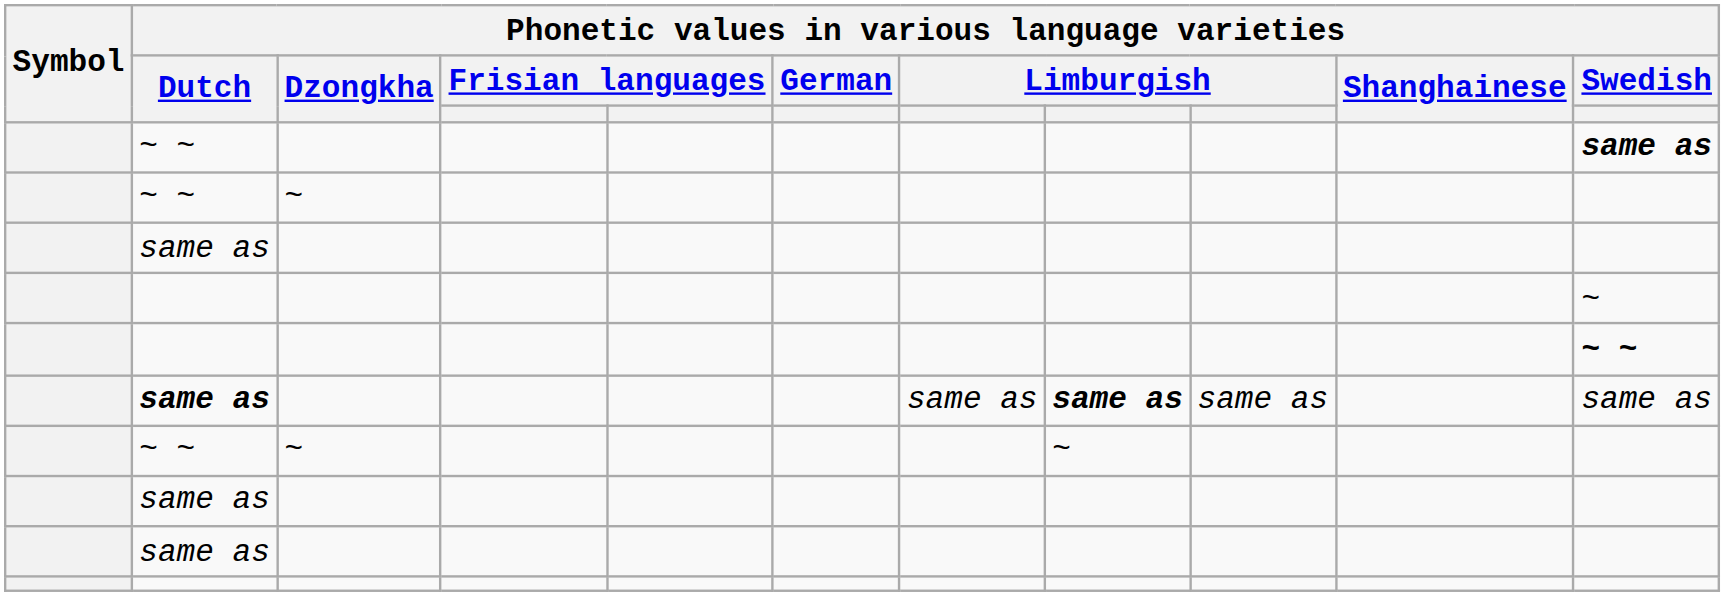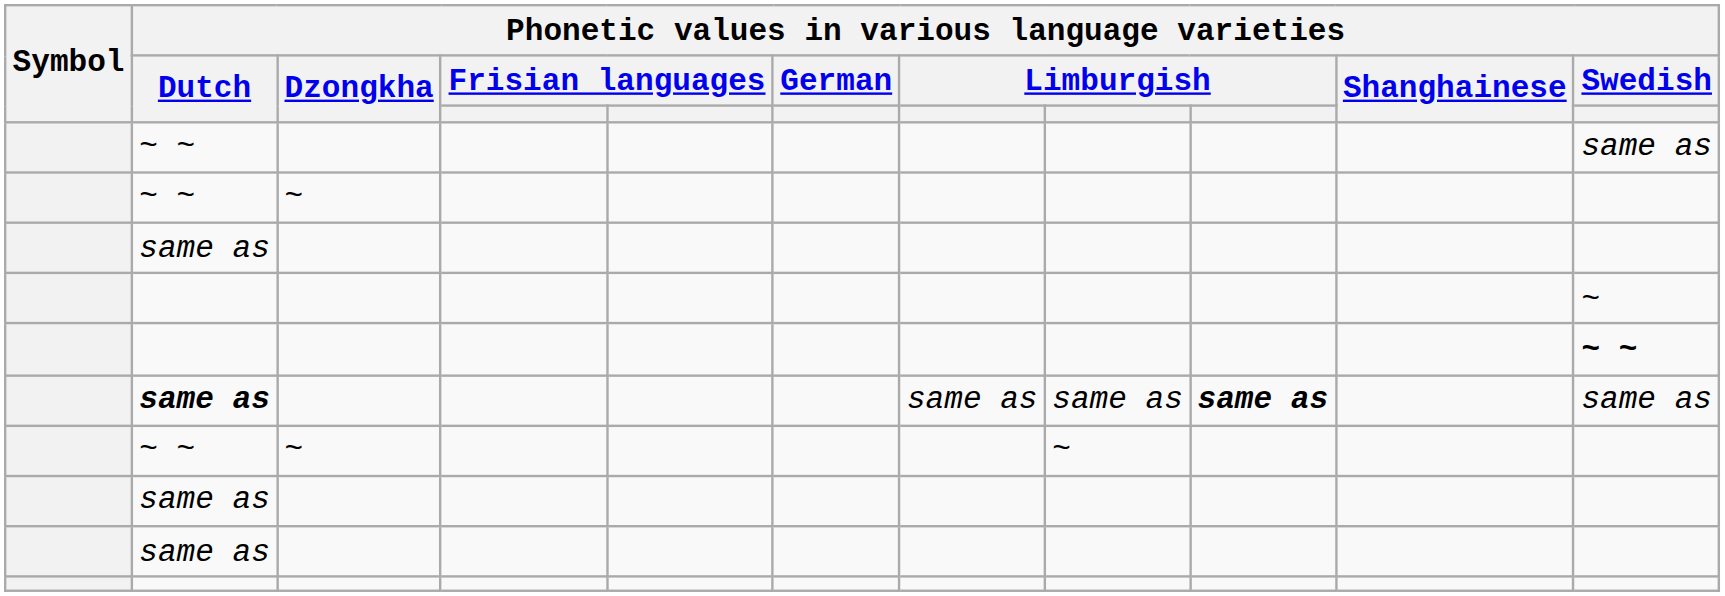(1647, 147) bold -> (1647, 147) normal
(1118, 400) bold -> (1118, 400) normal
(1263, 400) normal -> (1263, 400) bold
